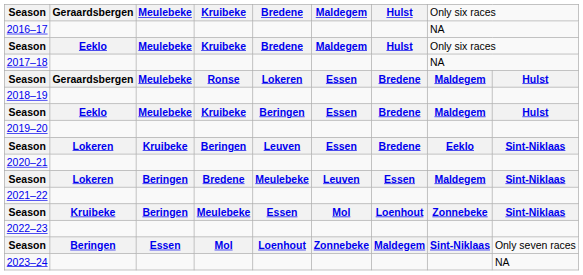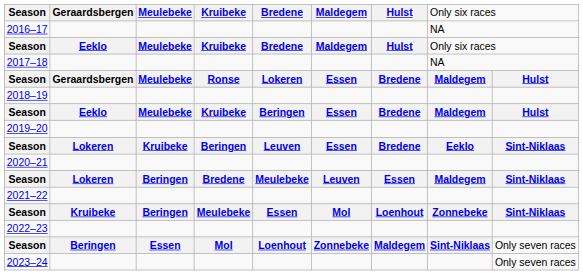(502, 262) NA -> (535, 262) Only seven races
